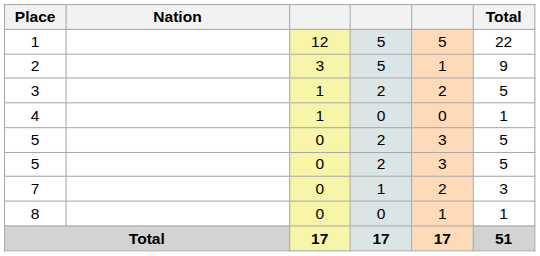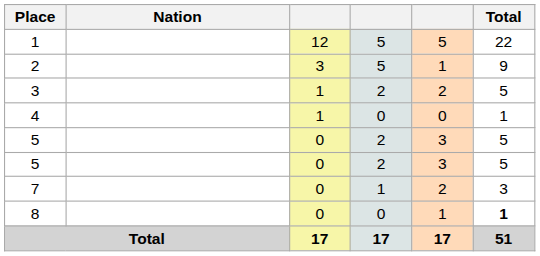(504, 214) normal -> (504, 214) bold
